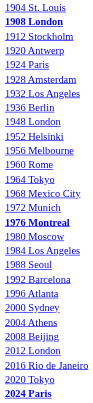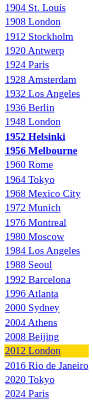(34, 22) bold -> (33, 22) normal
(34, 136) normal -> (35, 136) bold
(39, 150) normal -> (41, 150) bold
(37, 222) bold -> (36, 222) normal
(33, 351) no background -> (33, 351) gold background
(28, 394) bold -> (27, 394) normal
